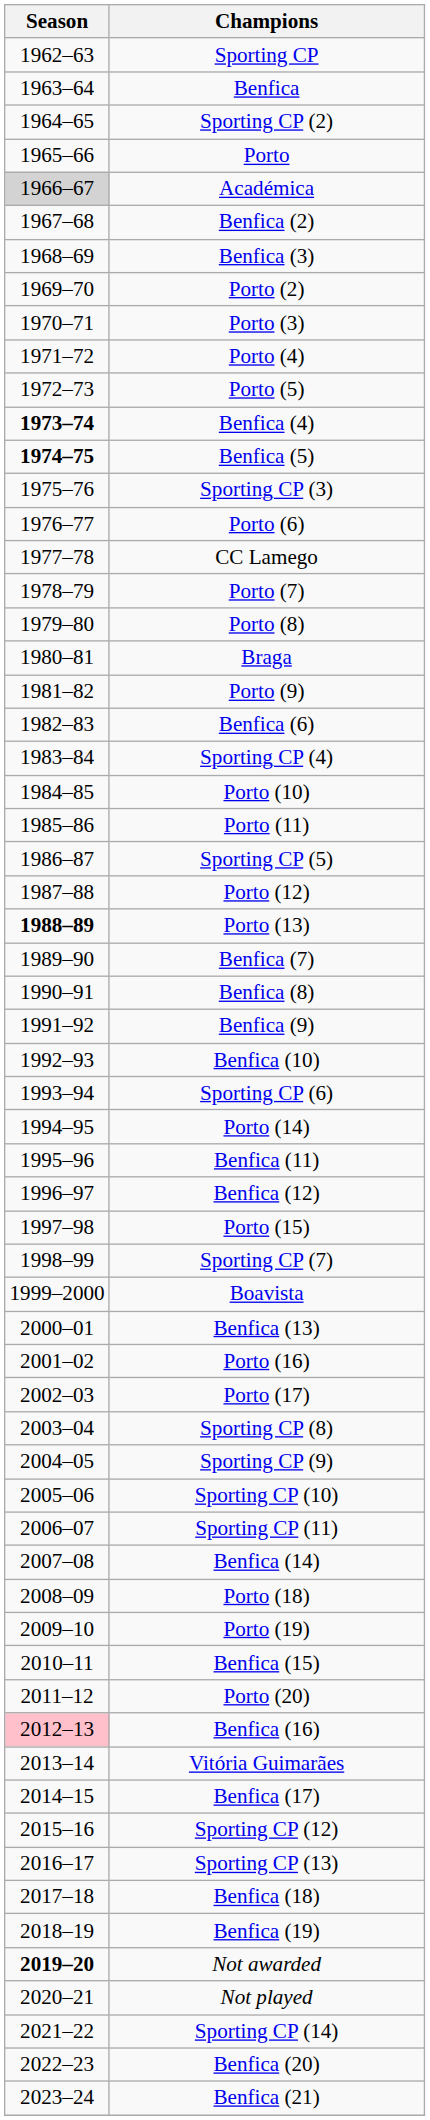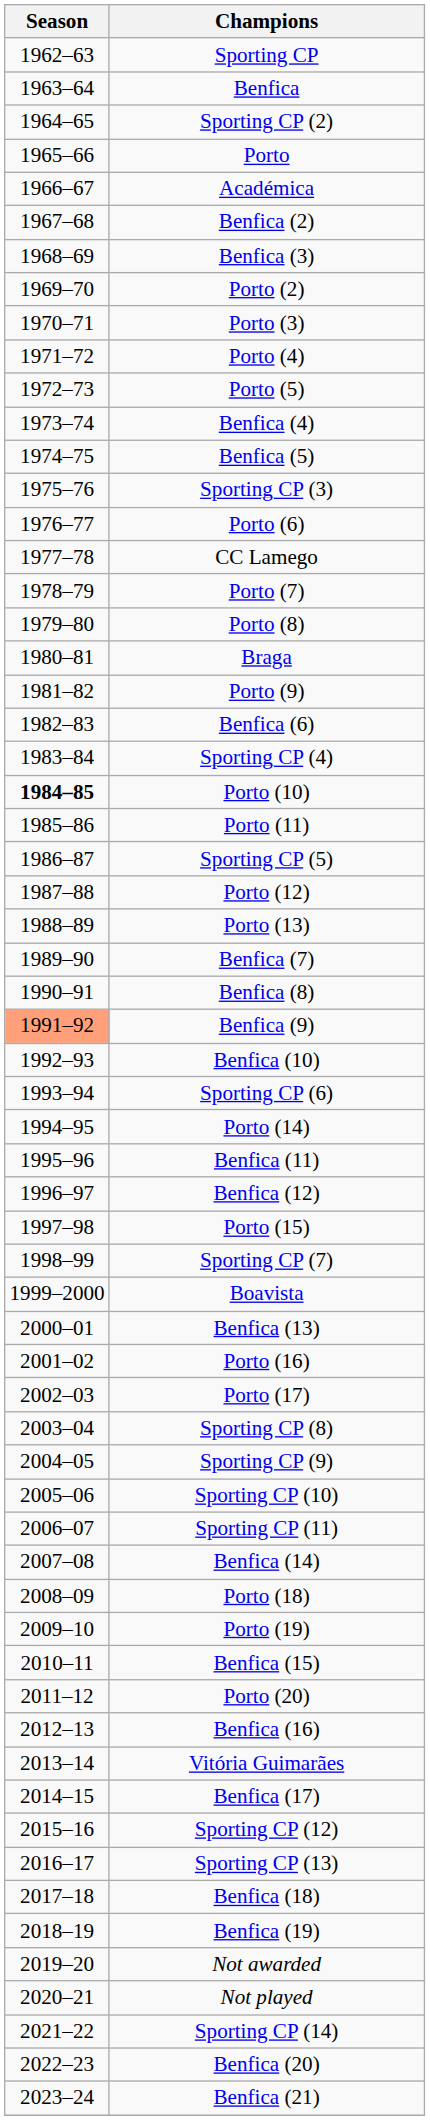(57, 188) lightgrey background -> (57, 188) no background
(57, 423) bold -> (57, 423) normal
(57, 456) bold -> (57, 456) normal
(57, 791) normal -> (57, 791) bold
(57, 925) bold -> (57, 925) normal
(57, 1026) no background -> (57, 1026) lightsalmon background
(57, 1729) pink background -> (57, 1729) no background
(57, 1963) bold -> (57, 1963) normal
